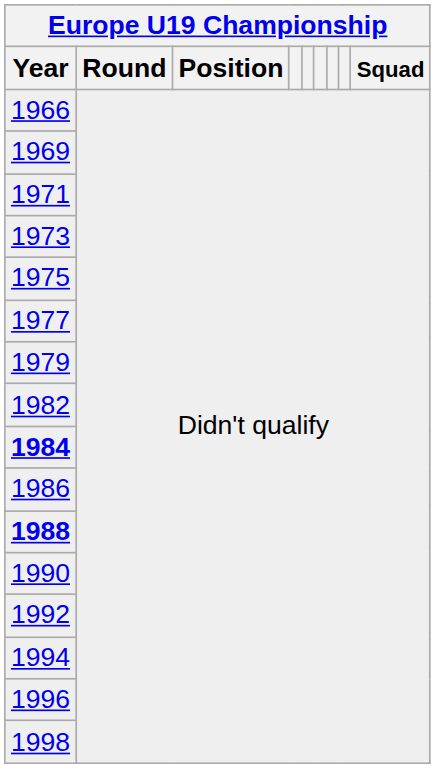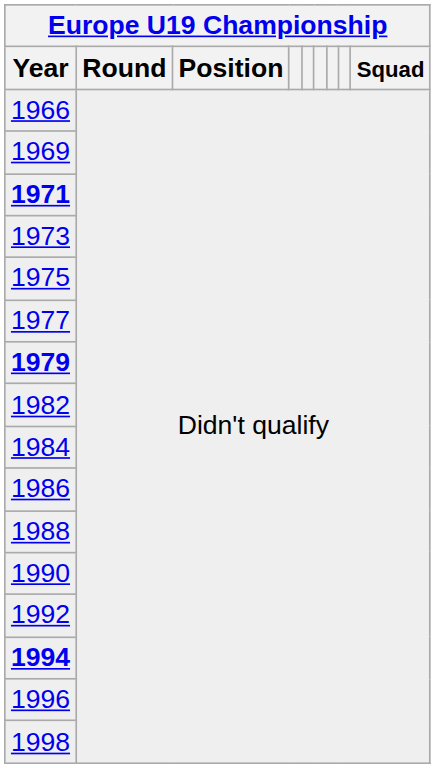(40, 194) normal -> (40, 194) bold
(40, 362) normal -> (40, 362) bold
(40, 446) bold -> (40, 446) normal
(40, 531) bold -> (40, 531) normal
(40, 657) normal -> (40, 657) bold
